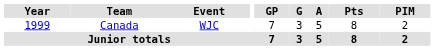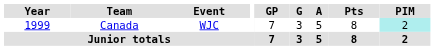(405, 25) no background -> (405, 25) paleturquoise background
